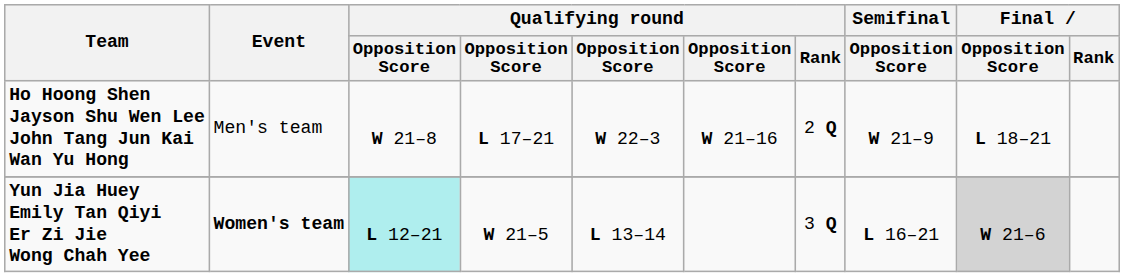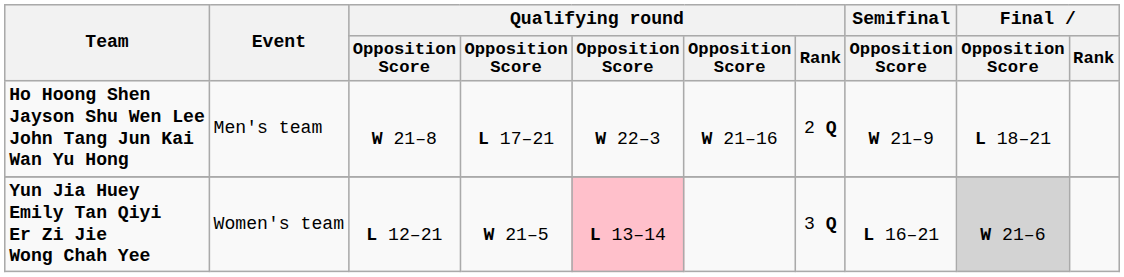(279, 224) bold -> (279, 224) normal
(404, 235) paleturquoise background -> (404, 235) no background
(628, 235) no background -> (628, 235) pink background
